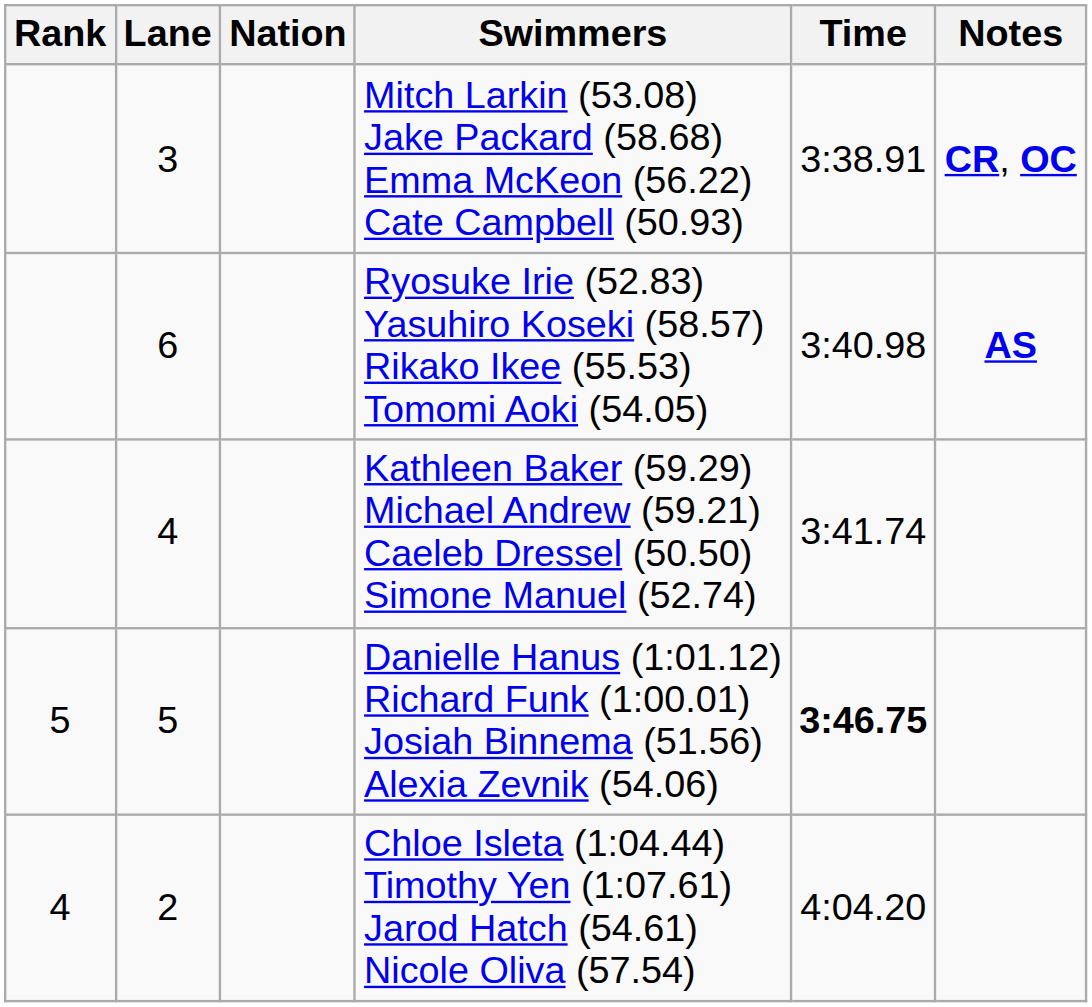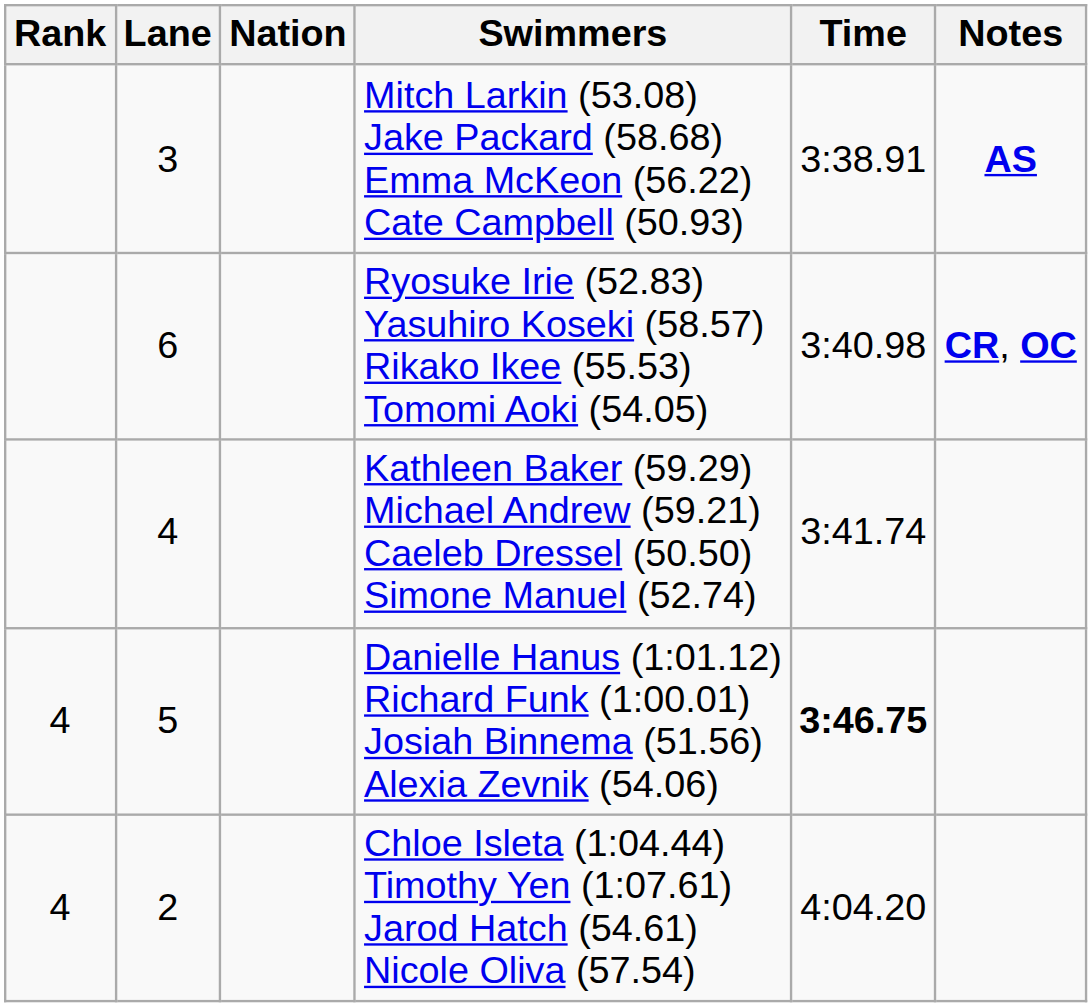(1011, 158) CR, OC -> (1011, 158) AS
(1011, 345) AS -> (1011, 345) CR, OC
(60, 720) 5 -> (60, 720) 4
